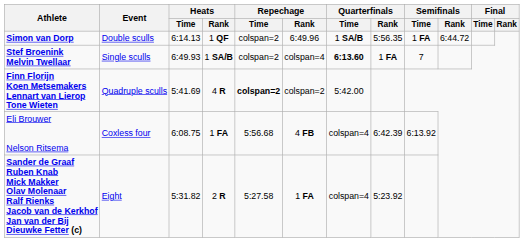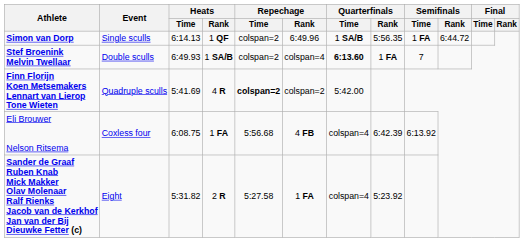(128, 39) Double sculls -> (126, 39) Single sculls
(126, 57) Single sculls -> (128, 57) Double sculls
